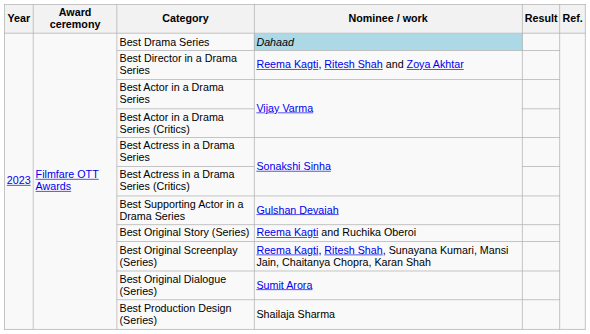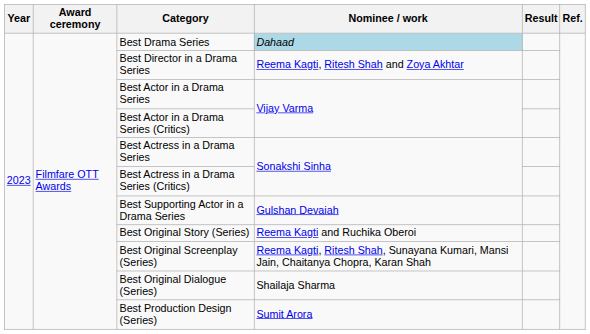(284, 285) Sumit Arora -> (296, 285) Shailaja Sharma
(296, 314) Shailaja Sharma -> (284, 314) Sumit Arora
